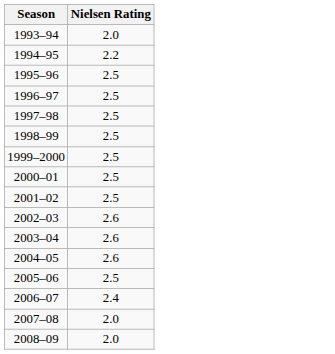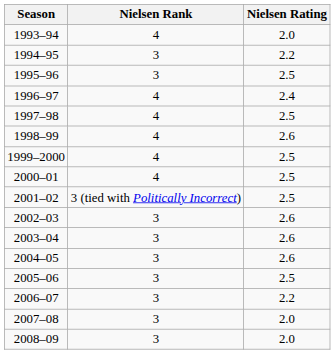+ column: (156, 14)
(111, 95) 2.5 -> (287, 95) 2.4
(111, 136) 2.5 -> (287, 136) 2.6
(111, 298) 2.4 -> (287, 298) 2.2
